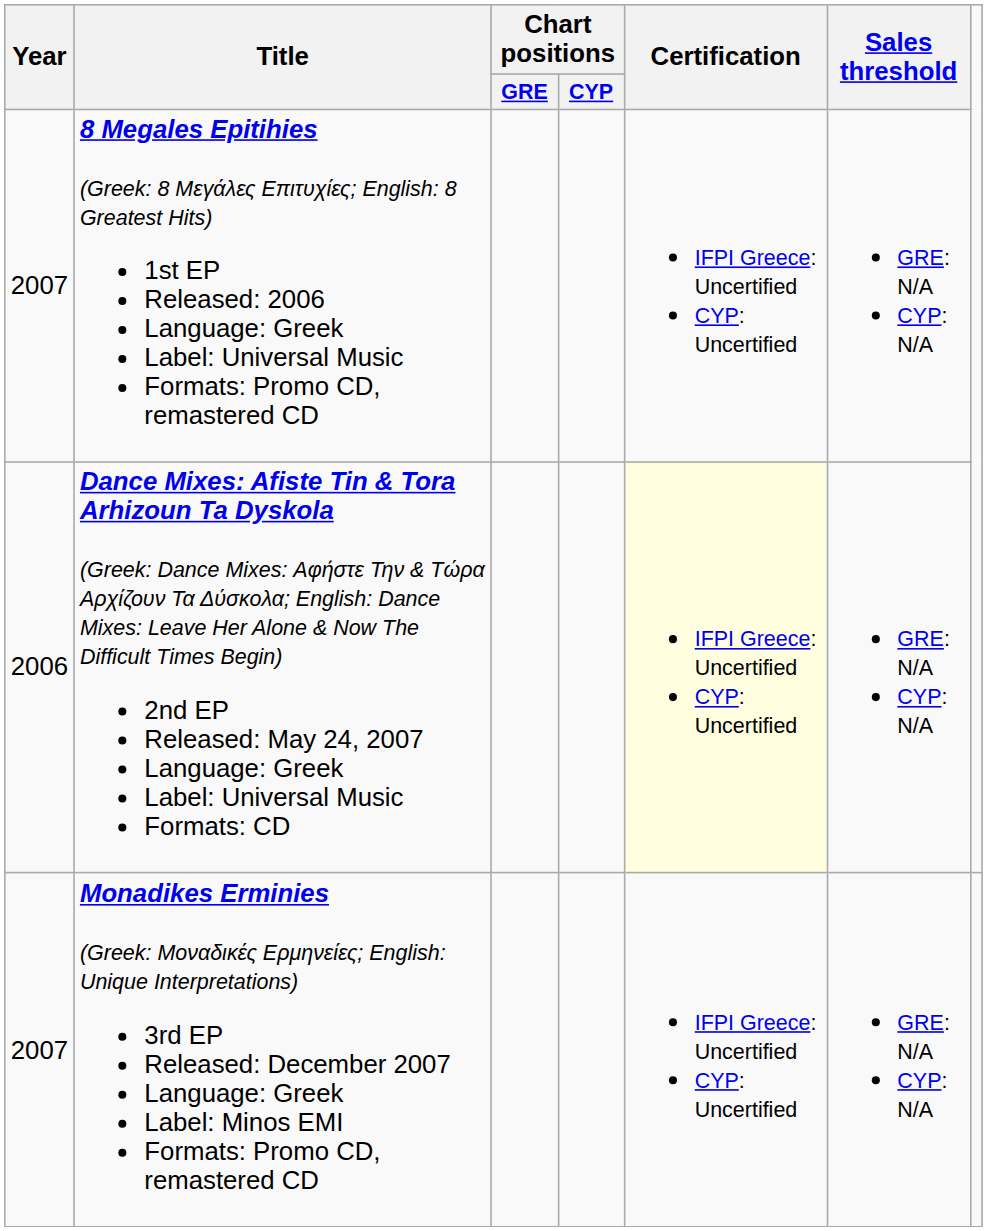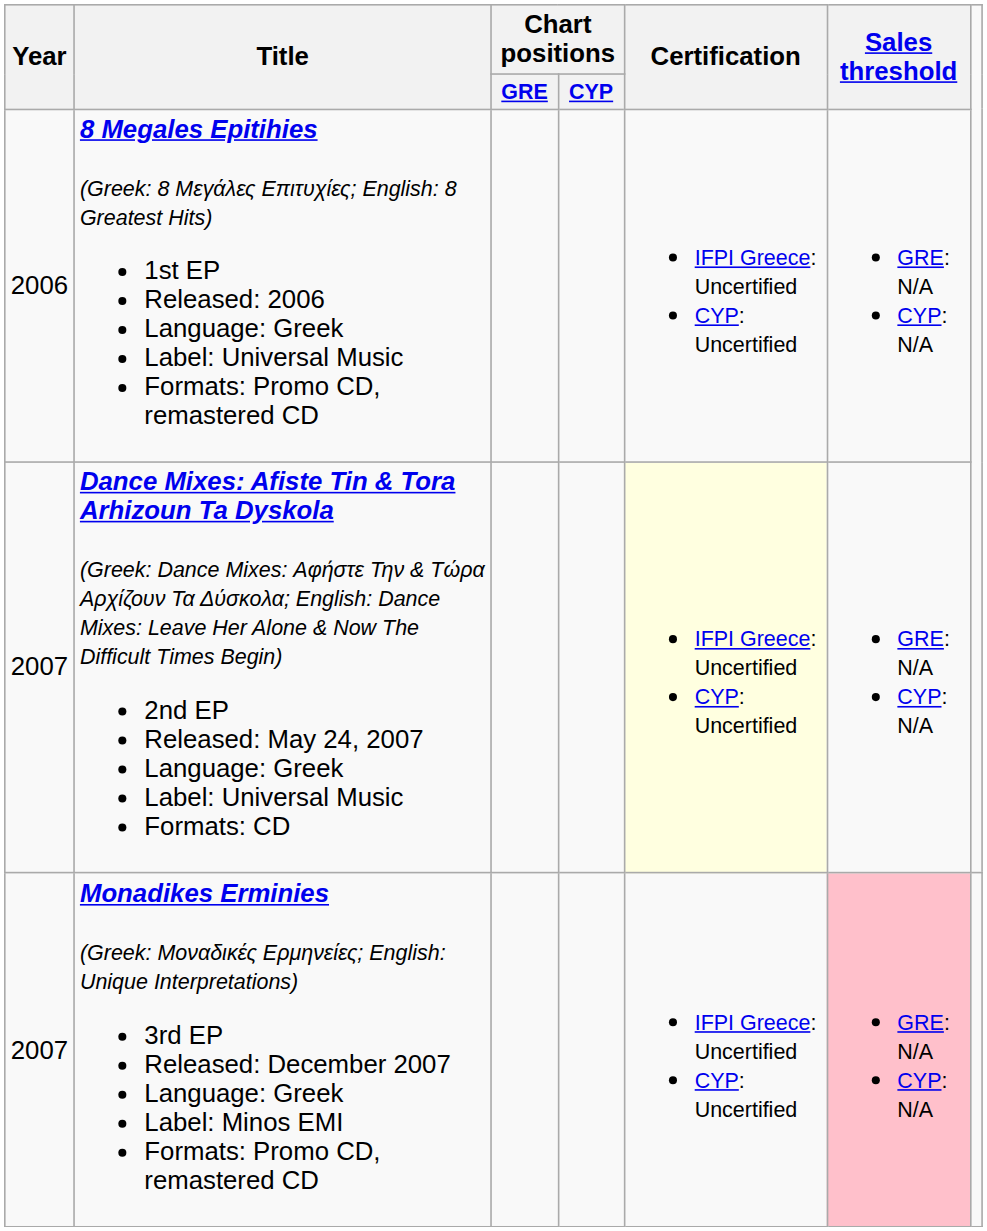(39, 285) 2007 -> (39, 285) 2006
(39, 667) 2006 -> (39, 667) 2007
(899, 1064) no background -> (899, 1064) pink background
